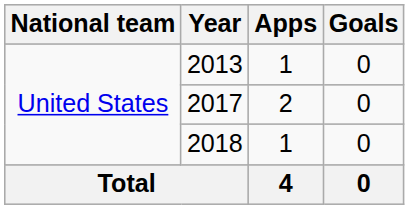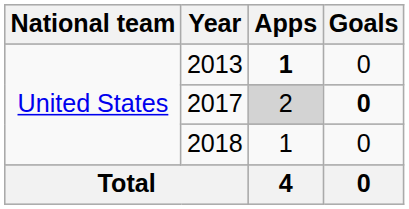(286, 64) normal -> (286, 64) bold
(286, 104) no background -> (286, 104) lightgrey background
(364, 104) normal -> (364, 104) bold
